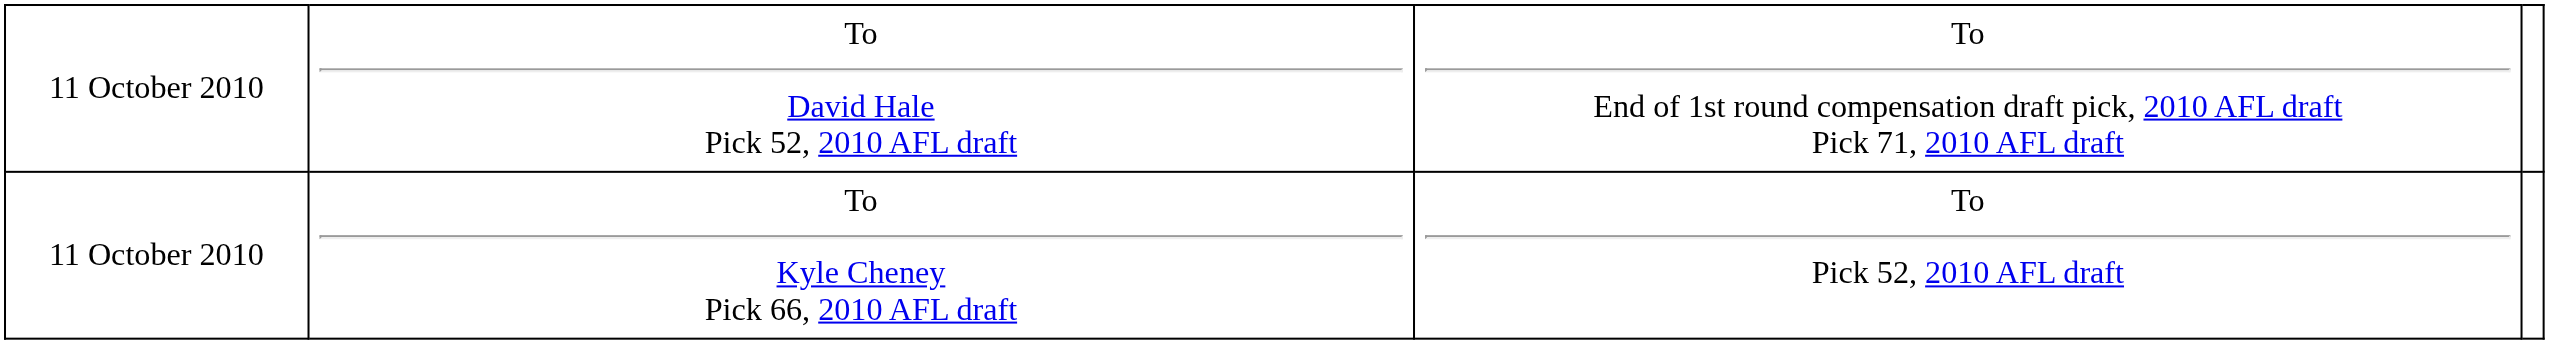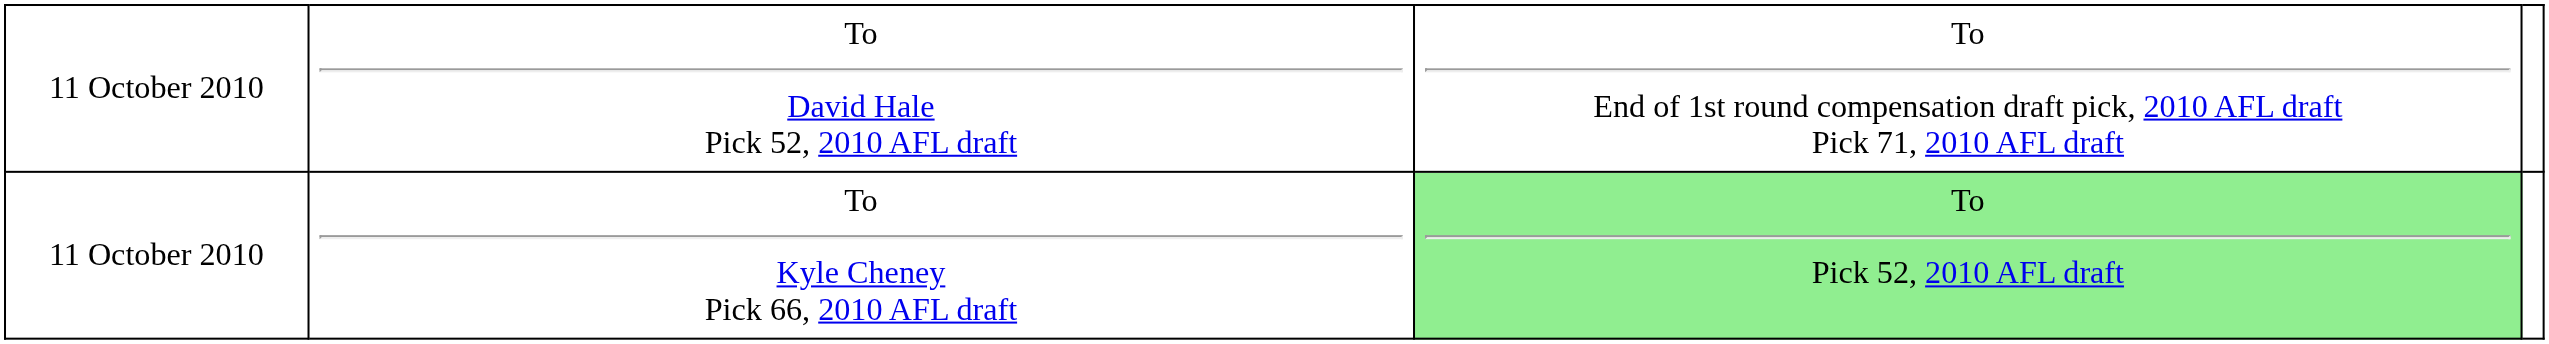(1968, 236) no background -> (1968, 236) lightgreen background
